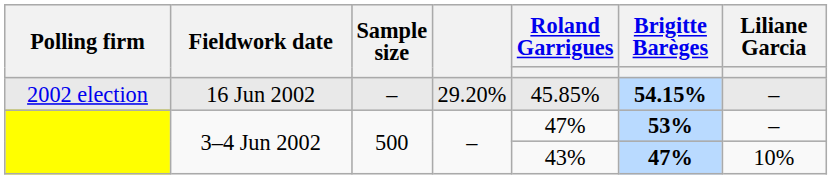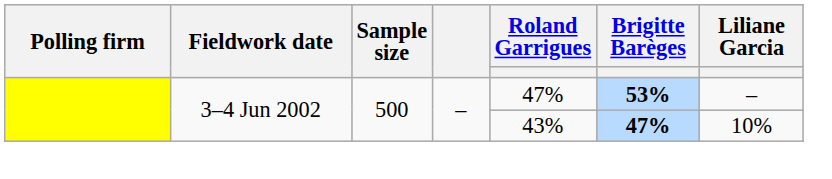- row: (88, 94)
